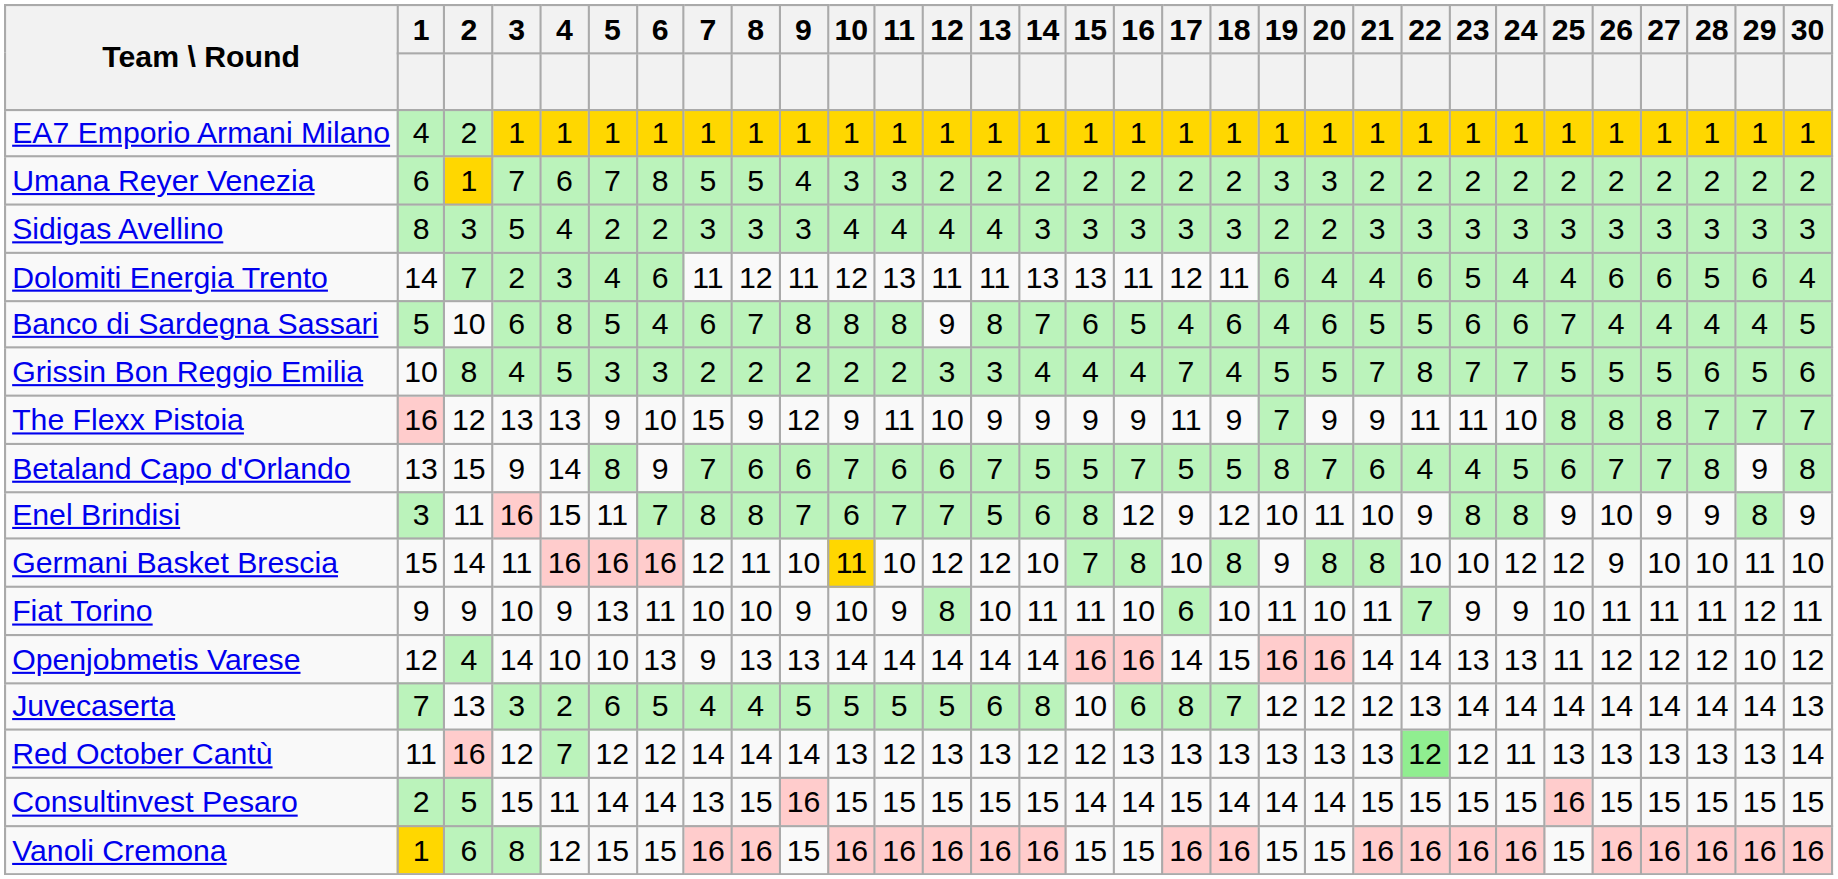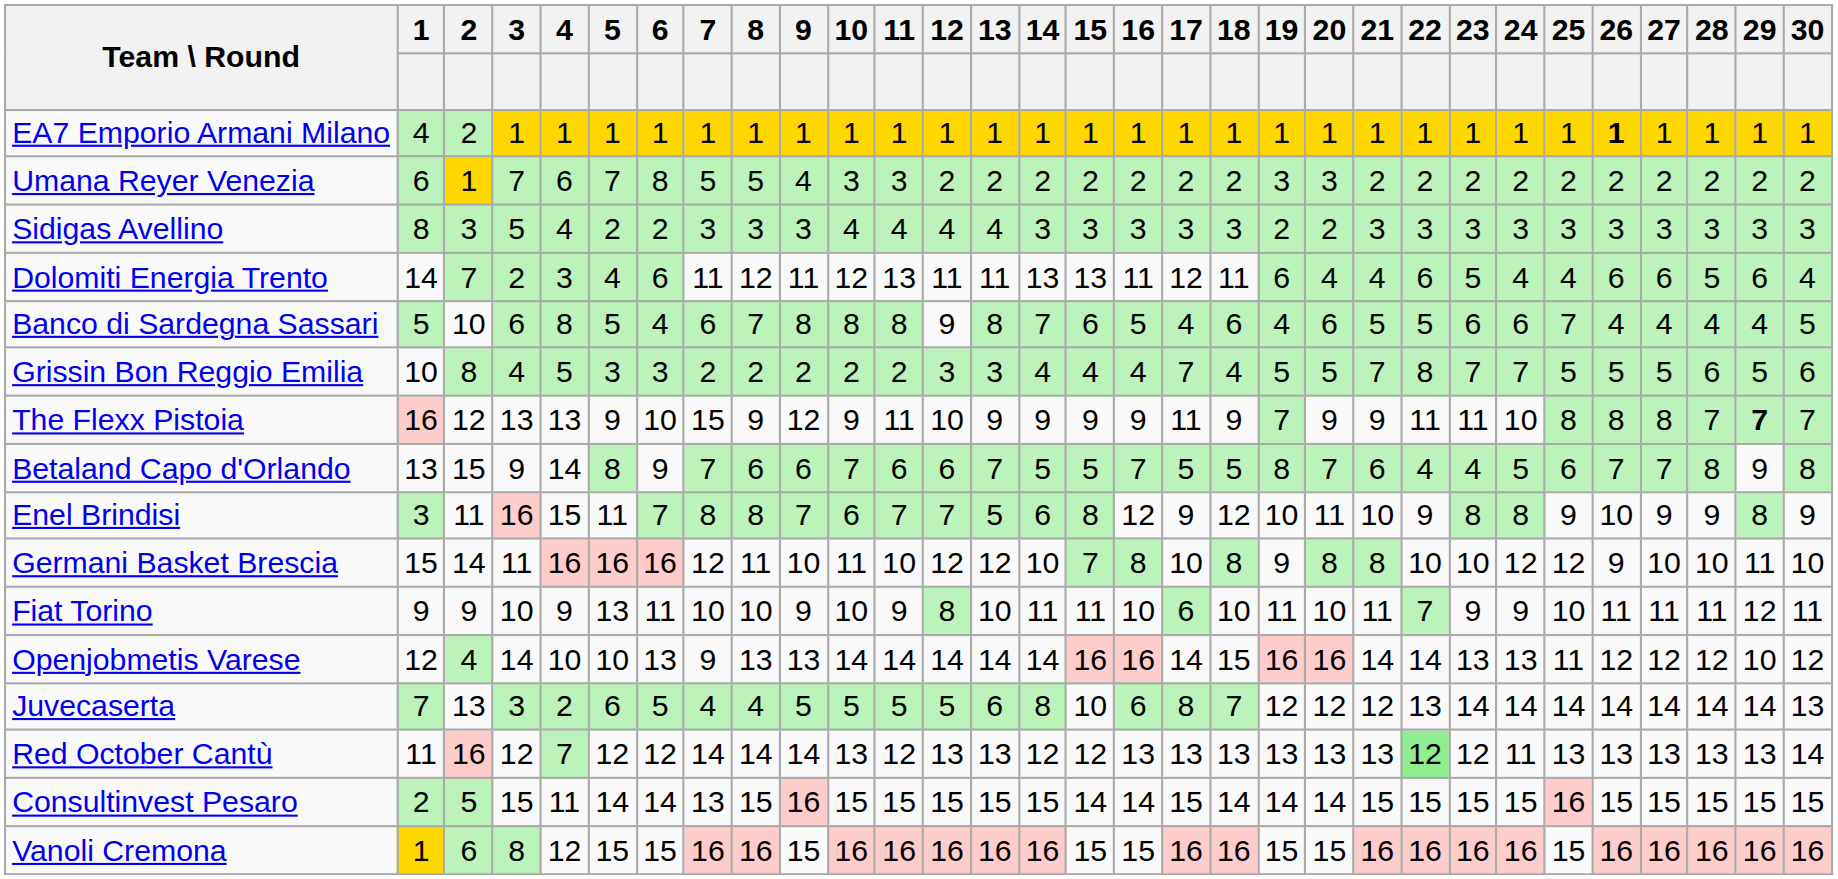(1616, 133) normal -> (1616, 133) bold
(1760, 420) normal -> (1760, 420) bold
(851, 563) gold background -> (851, 563) no background
